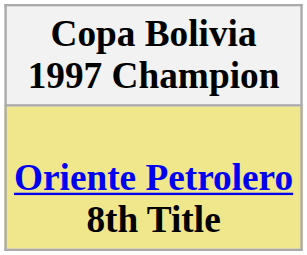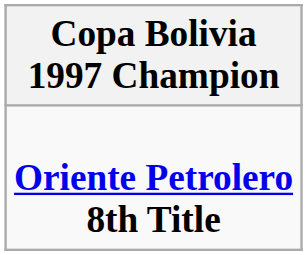(154, 198) khaki background -> (154, 198) no background
